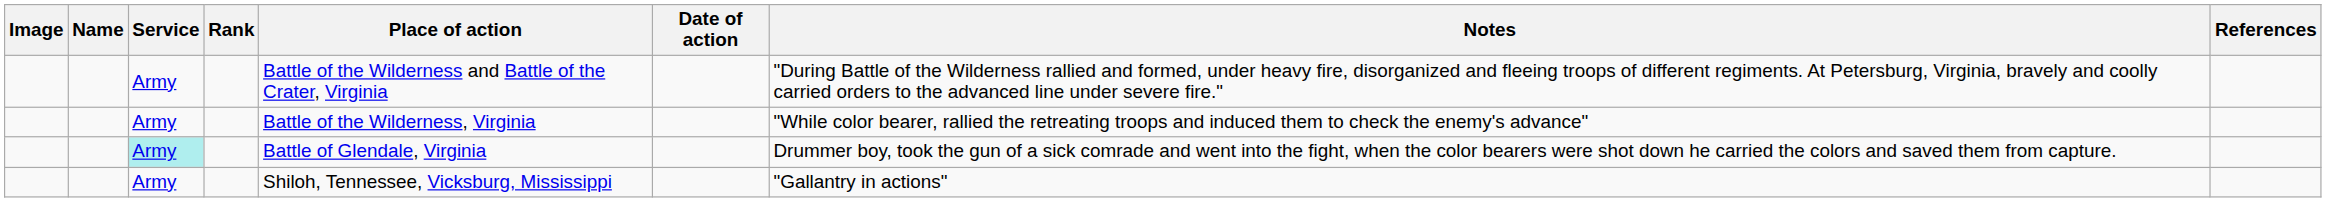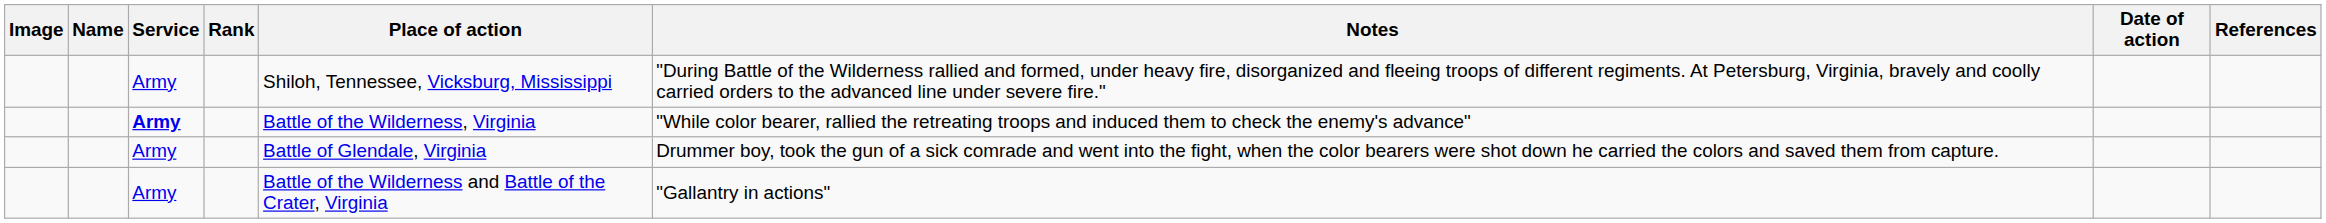columns swapped: (710, 30) <-> (1490, 30)
(434, 81) Battle of the Wilderness and Battle of the Crater, Virginia -> (437, 81) Shiloh, Tennessee, Vicksburg, Mississippi
(154, 121) normal -> (156, 121) bold
(154, 151) paleturquoise background -> (154, 151) no background
(437, 181) Shiloh, Tennessee, Vicksburg, Mississippi -> (434, 192) Battle of the Wilderness and Battle of the Crater, Virginia
